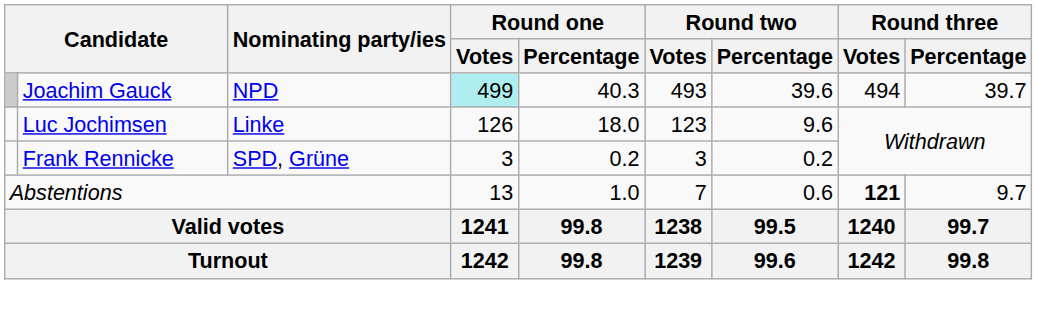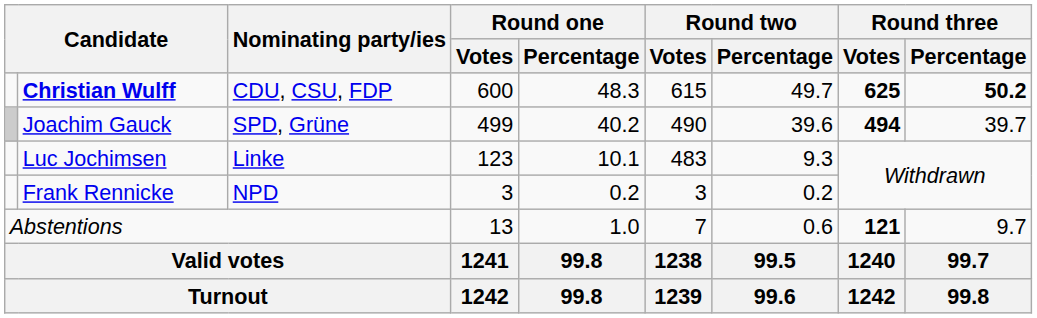+ row: (99, 90)
(256, 90) NPD -> (291, 124) SPD, Grüne
(495, 90) paleturquoise background -> (495, 124) no background
(619, 90) 40.3 -> (619, 124) 40.2
(689, 90) 493 -> (689, 124) 490
(882, 90) normal -> (882, 124) bold
(495, 124) 126 -> (495, 159) 123
(619, 124) 18.0 -> (619, 159) 10.1
(689, 124) 123 -> (689, 159) 483
(818, 124) 9.6 -> (818, 159) 9.3
(291, 159) SPD, Grüne -> (256, 193) NPD
